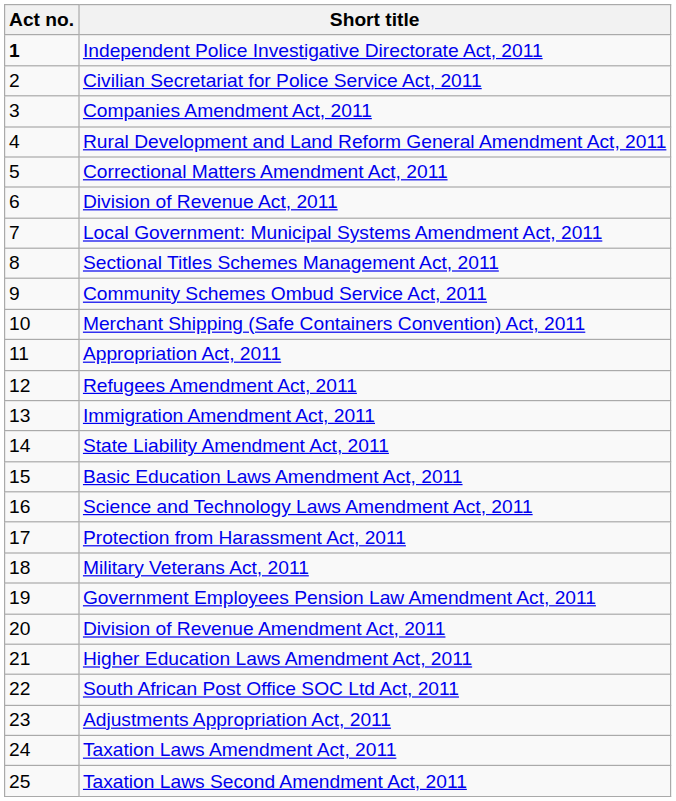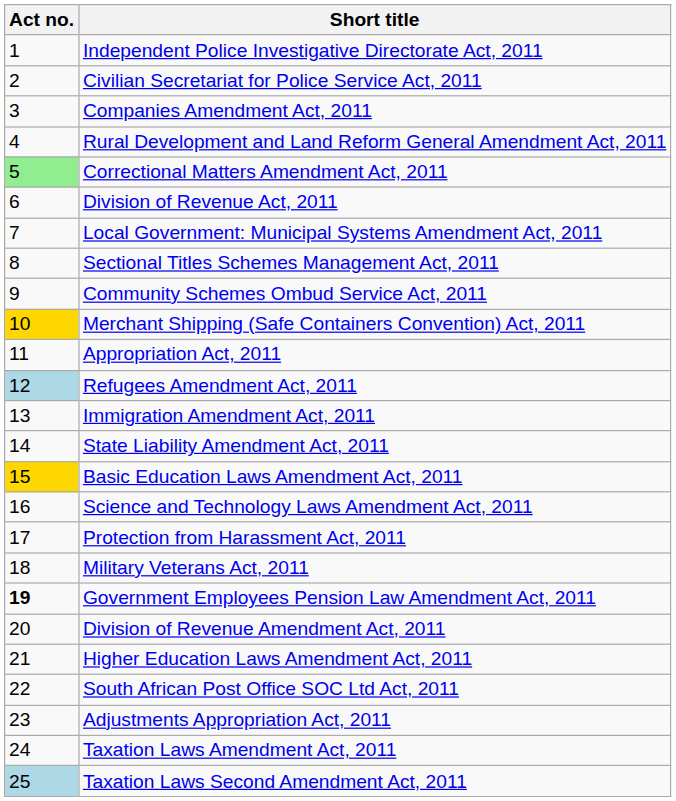(14, 50) bold -> (14, 50) normal
(14, 171) no background -> (14, 171) lightgreen background
(20, 324) no background -> (20, 324) gold background
(20, 385) no background -> (20, 385) lightblue background
(20, 476) no background -> (20, 476) gold background
(20, 598) normal -> (20, 598) bold
(20, 780) no background -> (20, 780) lightblue background
